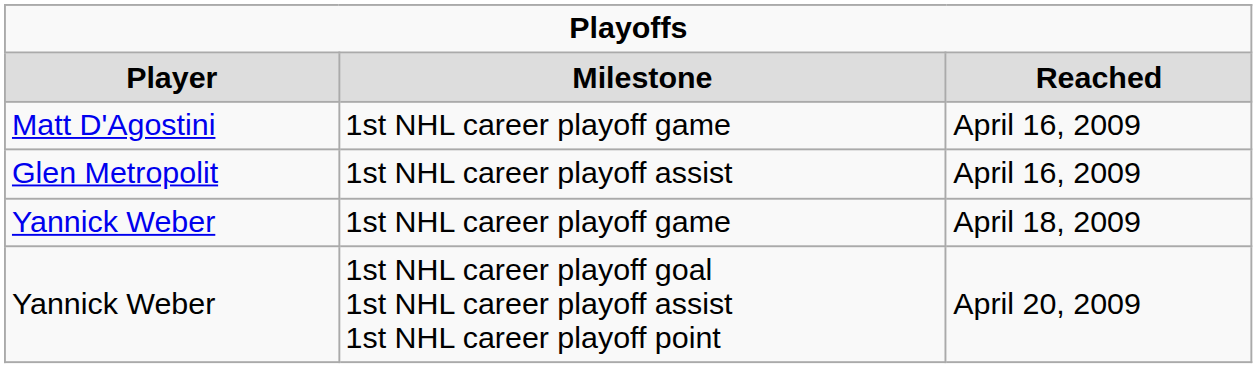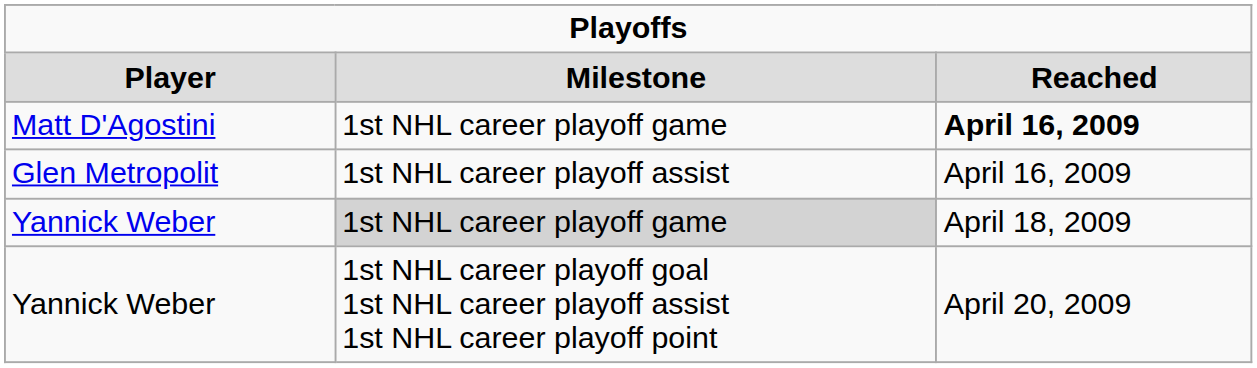(1047, 125) normal -> (1042, 125) bold
(538, 221) no background -> (535, 221) lightgrey background
